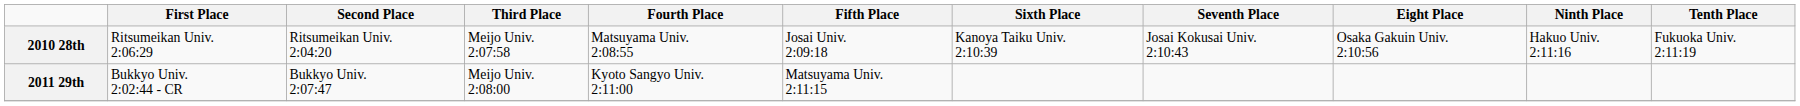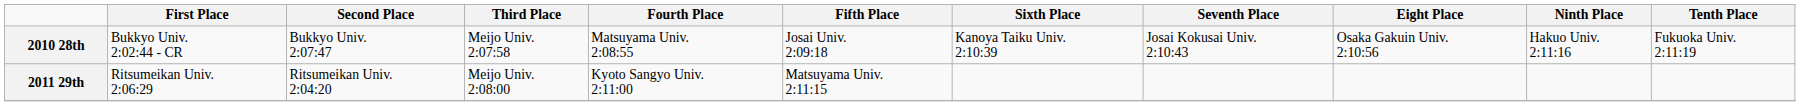(162, 44) Ritsumeikan Univ. 2:06:29 -> (149, 44) Bukkyo Univ. 2:02:44 - CR
(341, 44) Ritsumeikan Univ. 2:04:20 -> (328, 44) Bukkyo Univ. 2:07:47
(149, 82) Bukkyo Univ. 2:02:44 - CR -> (162, 82) Ritsumeikan Univ. 2:06:29
(328, 82) Bukkyo Univ. 2:07:47 -> (341, 82) Ritsumeikan Univ. 2:04:20
